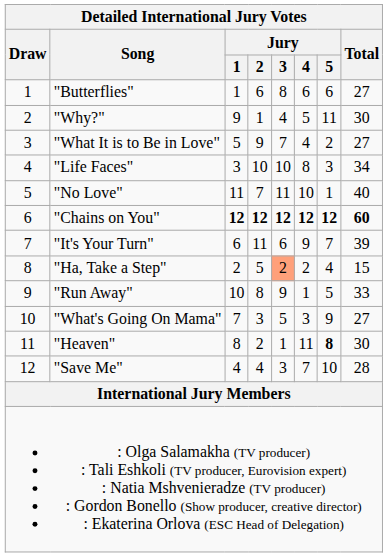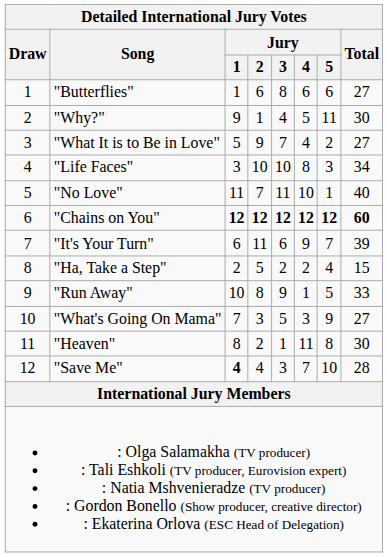(283, 268) lightsalmon background -> (283, 268) no background
(329, 343) bold -> (329, 343) normal
(237, 368) normal -> (237, 368) bold
